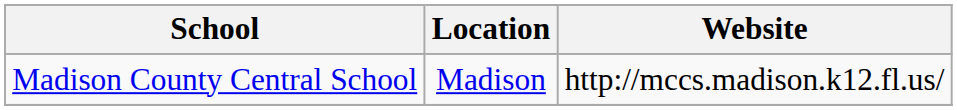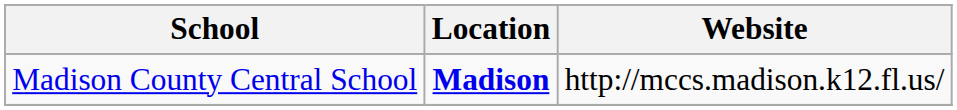(491, 79) normal -> (491, 79) bold
